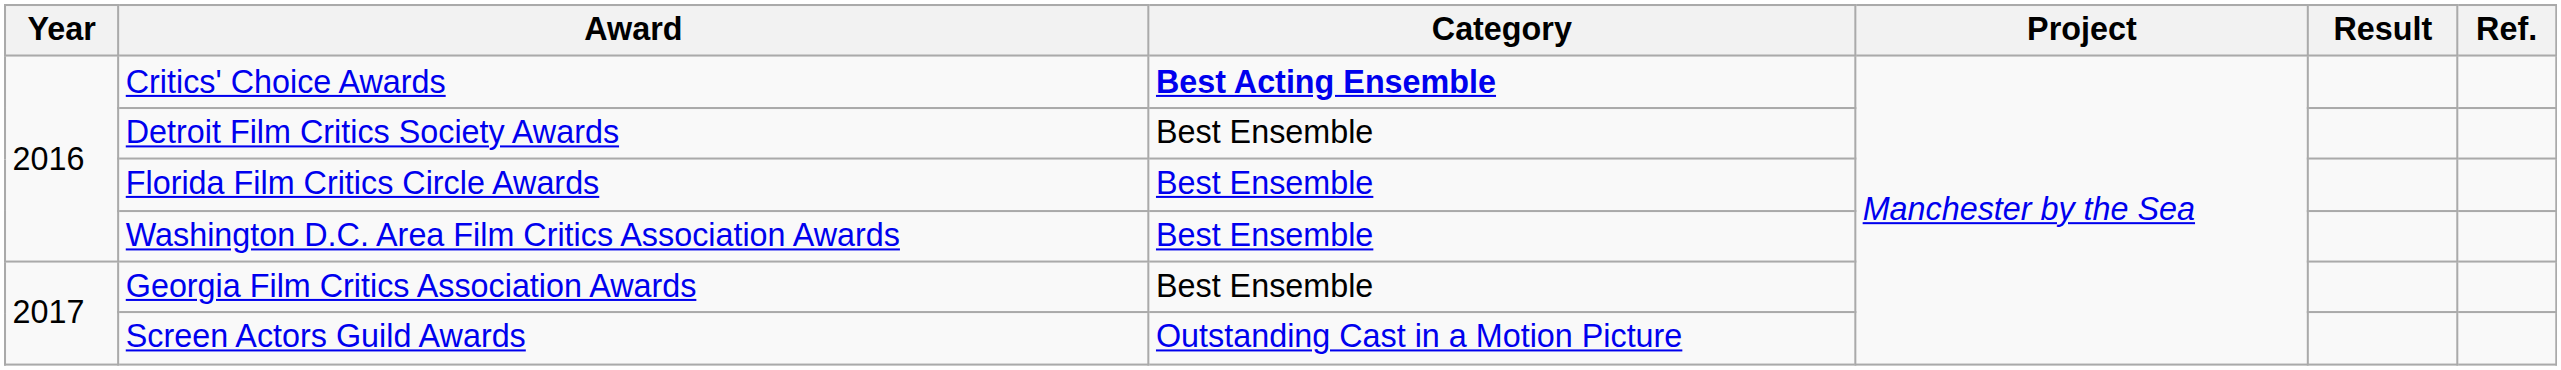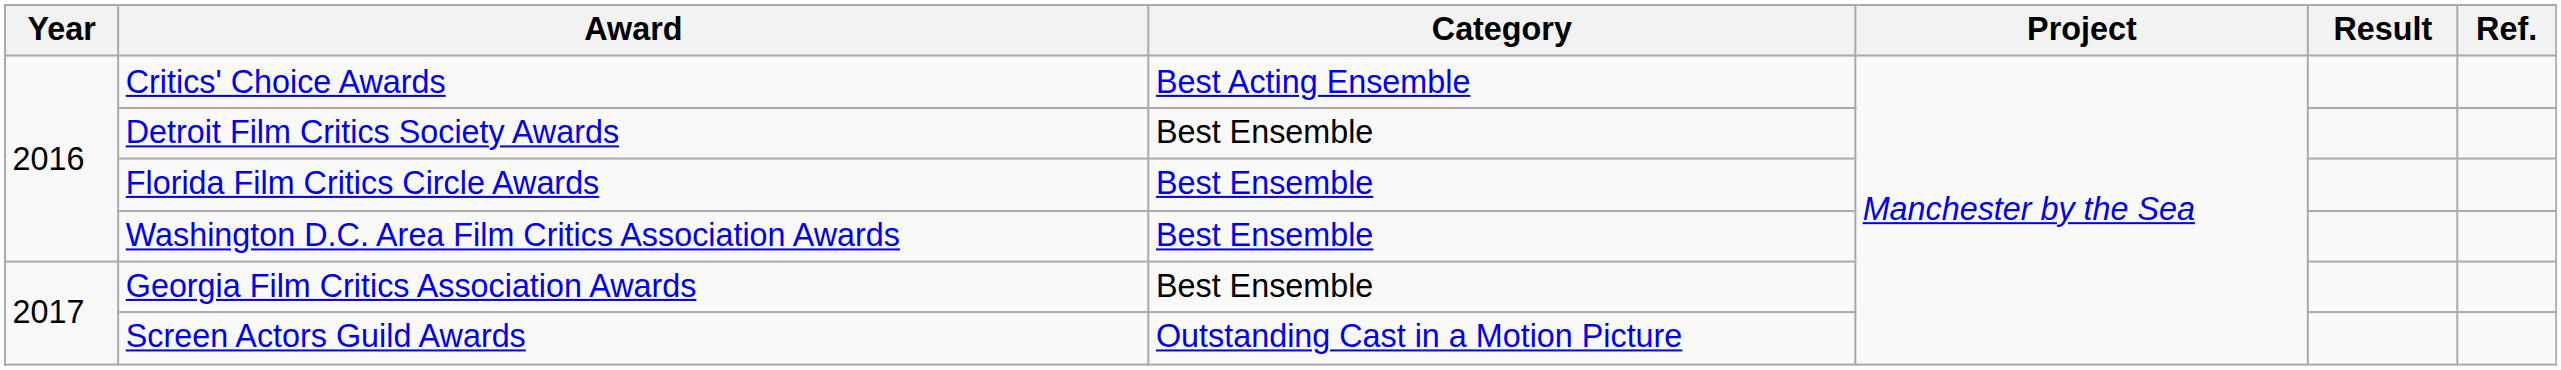(1326, 81) bold -> (1313, 81) normal
